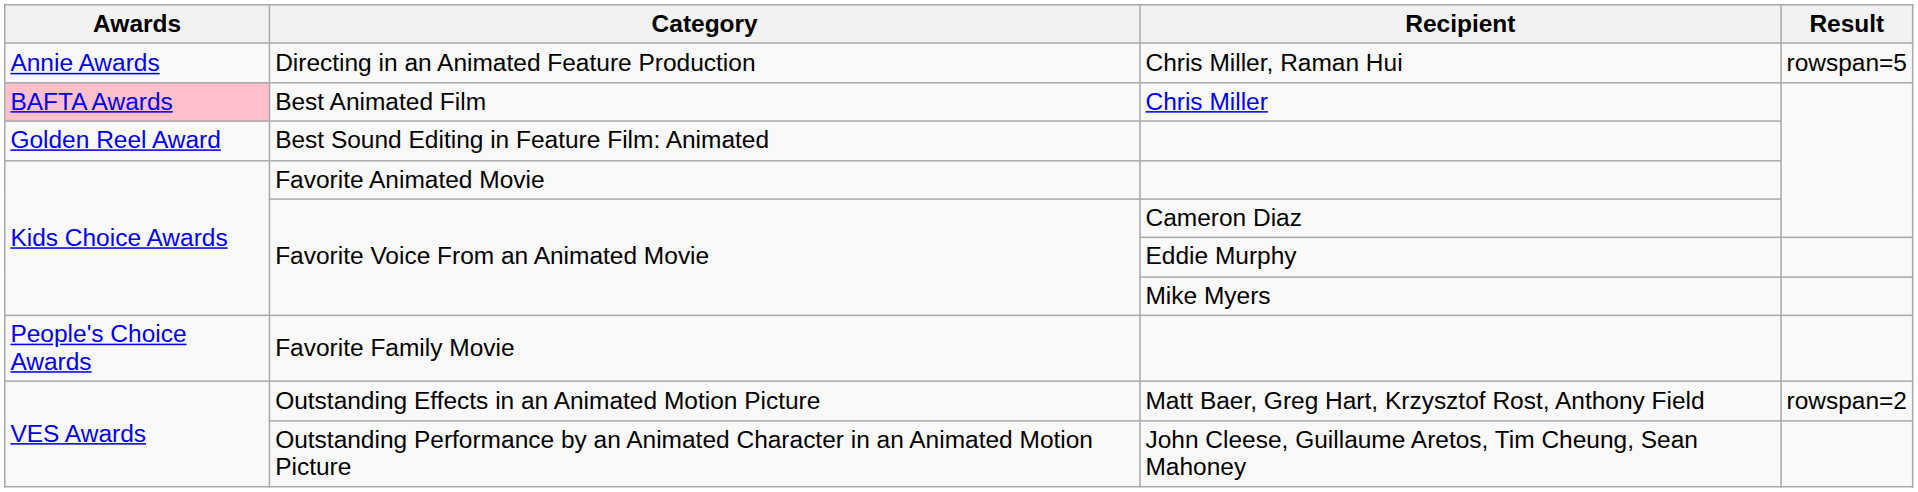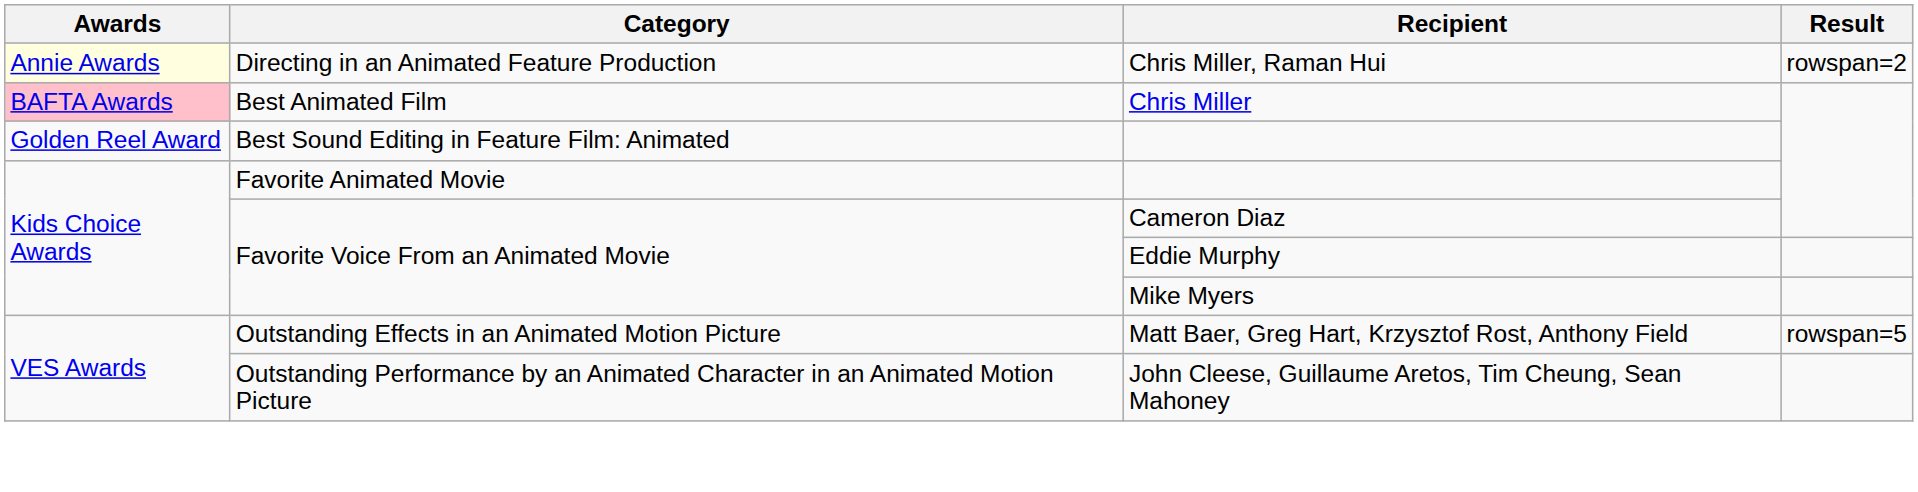(85, 62) no background -> (85, 62) lightyellow background
(1847, 62) rowspan=5 -> (1847, 62) rowspan=2
- row: (395, 348)
(1847, 400) rowspan=2 -> (1847, 334) rowspan=5
